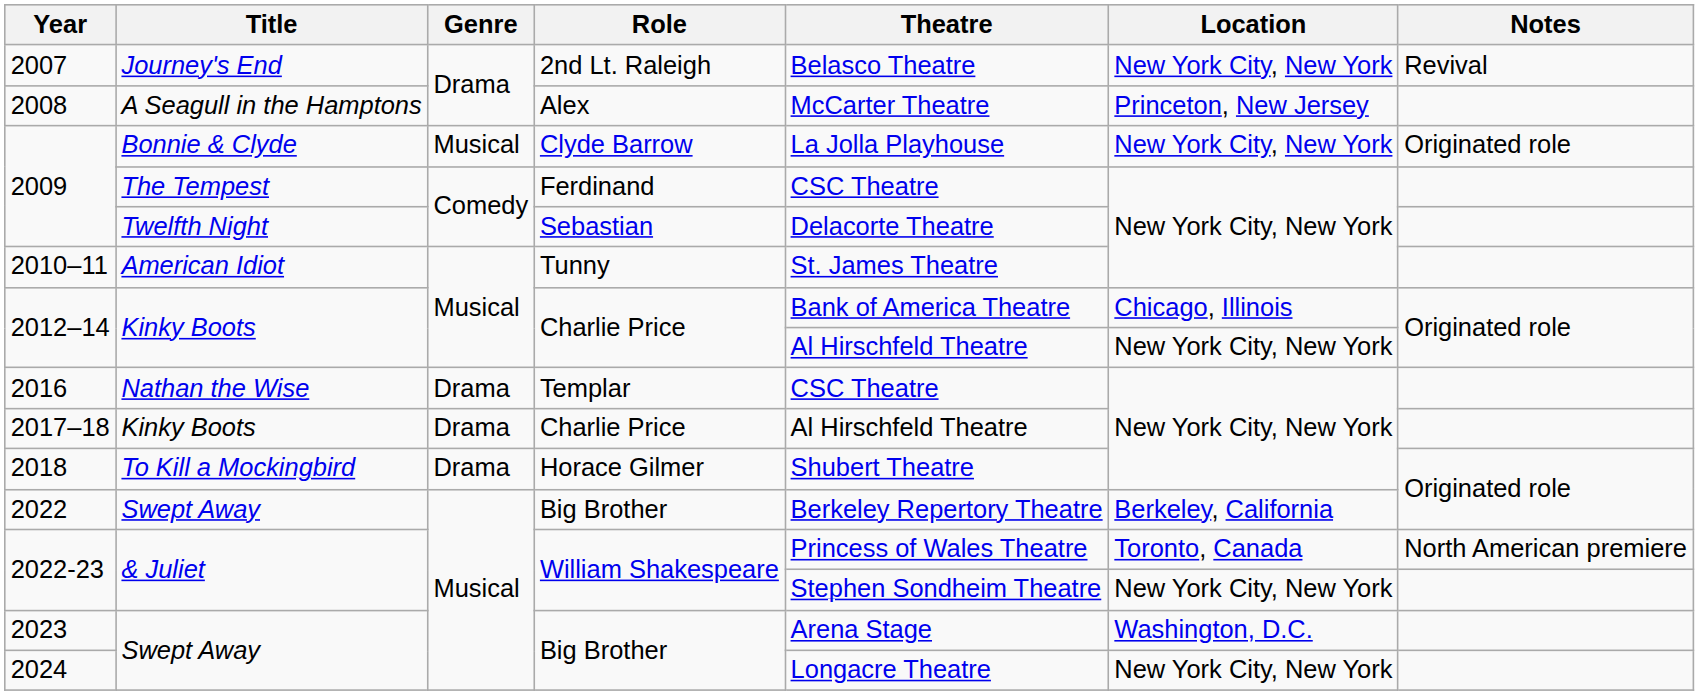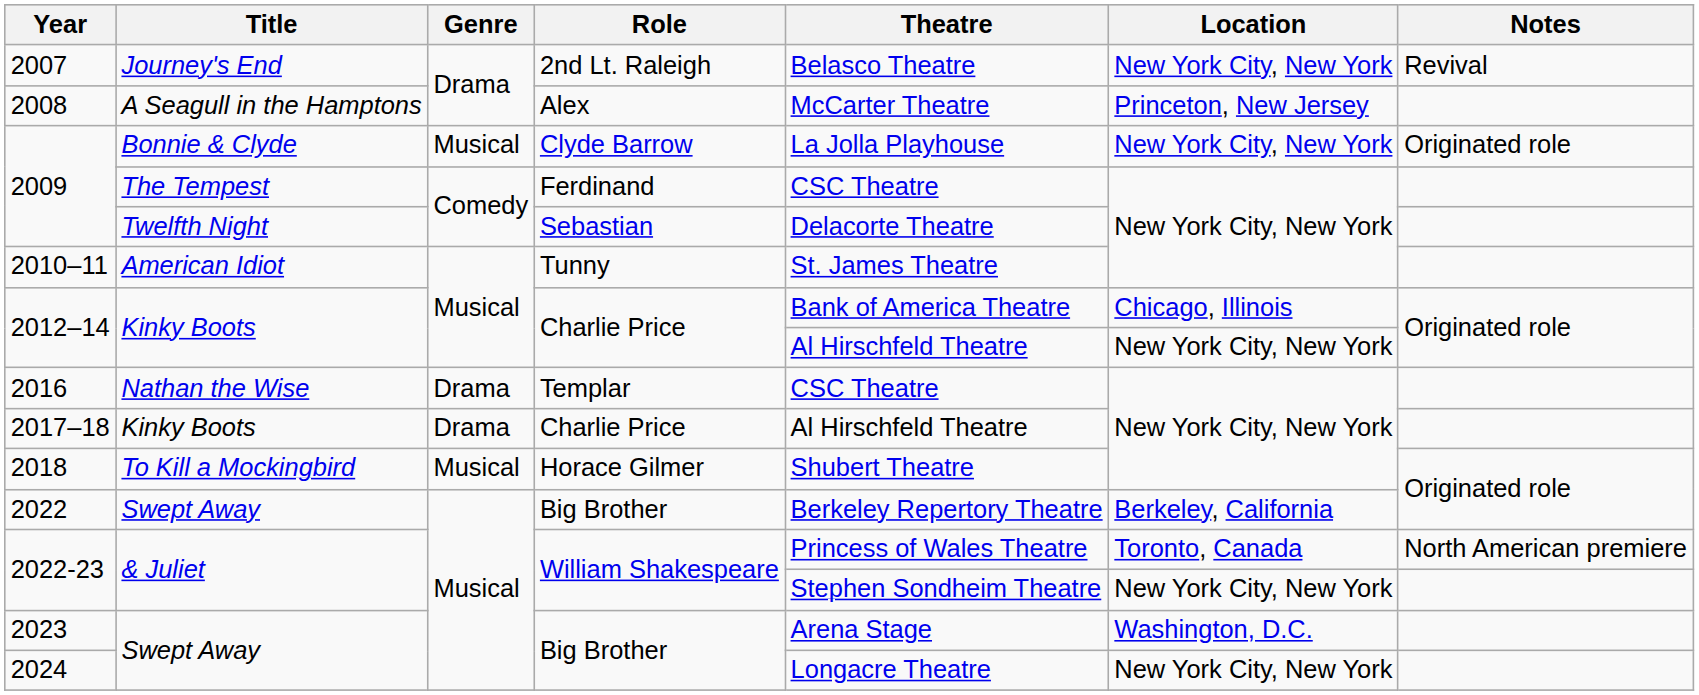(472, 468) Drama -> (477, 468) Musical
